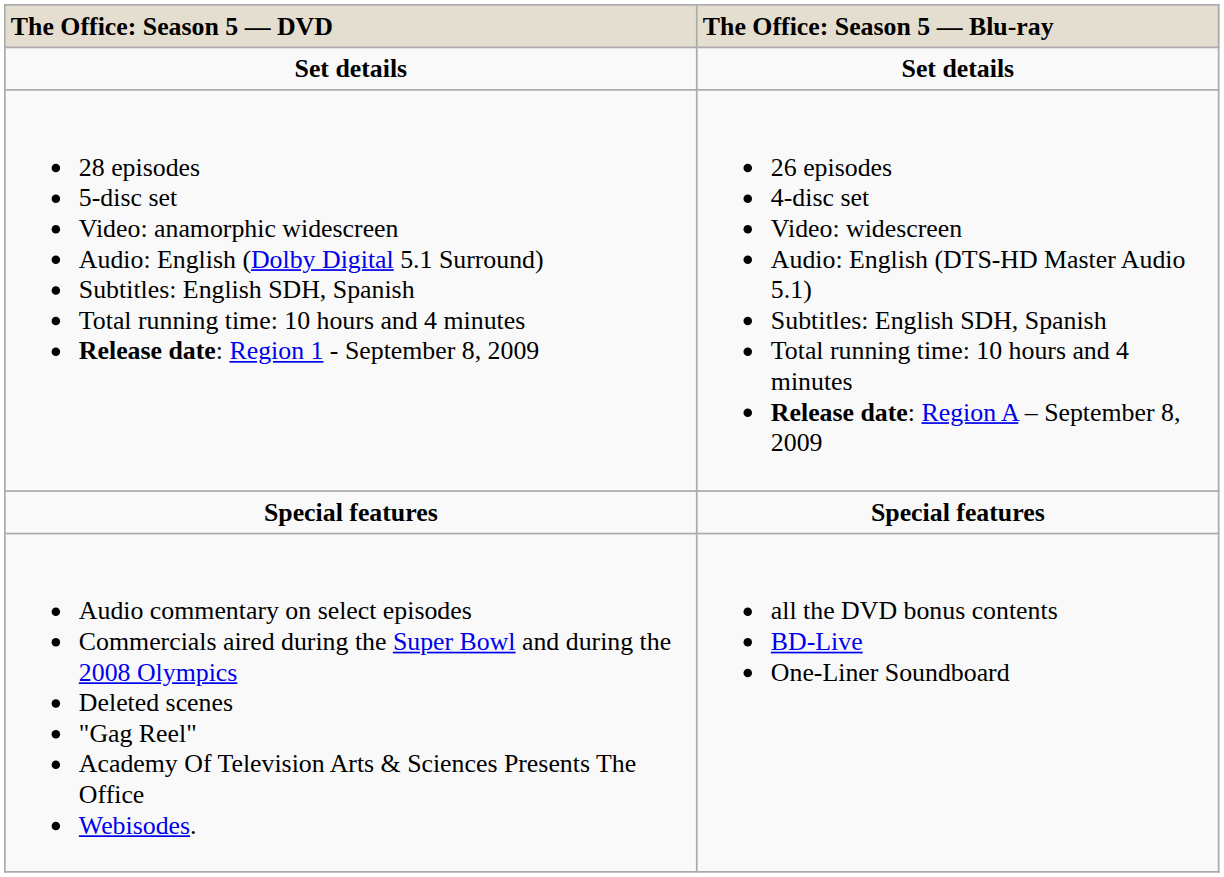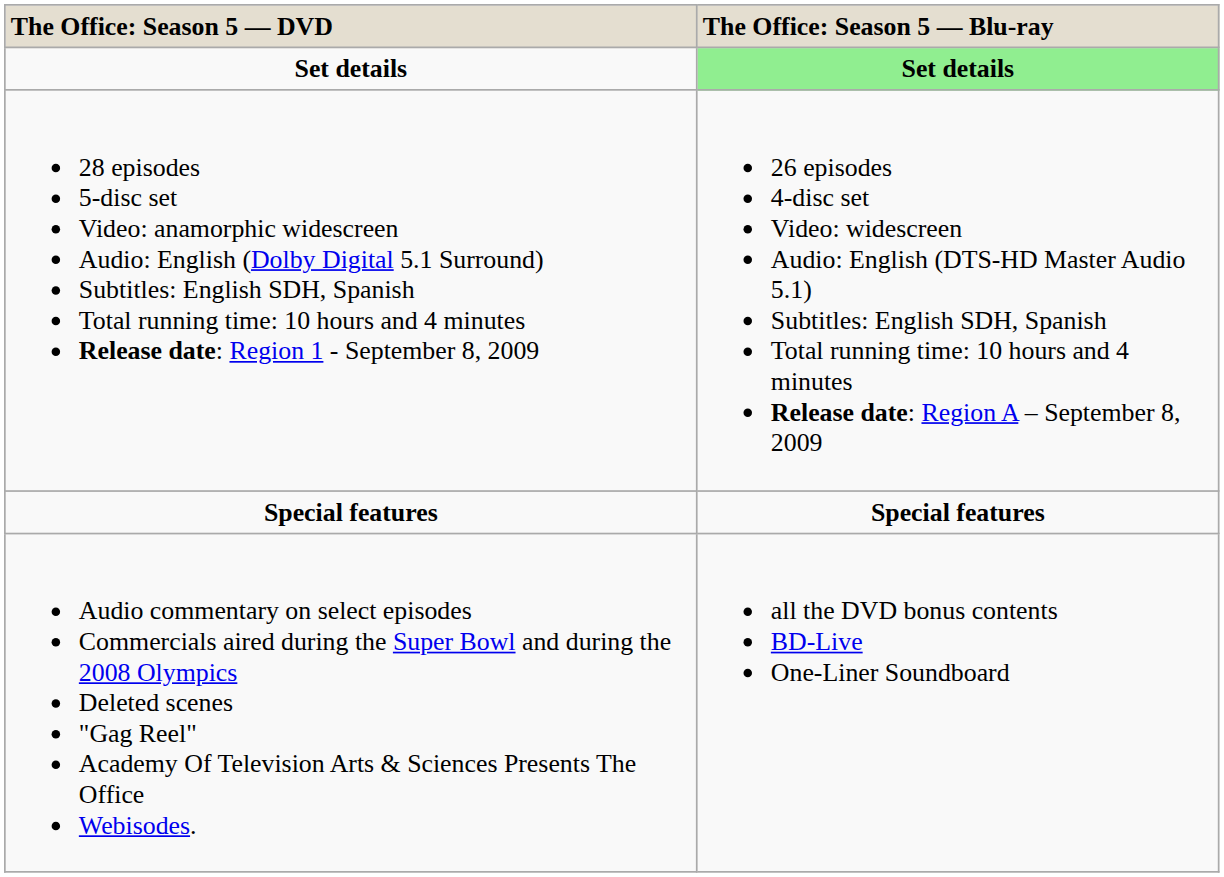(958, 68) no background -> (958, 68) lightgreen background
